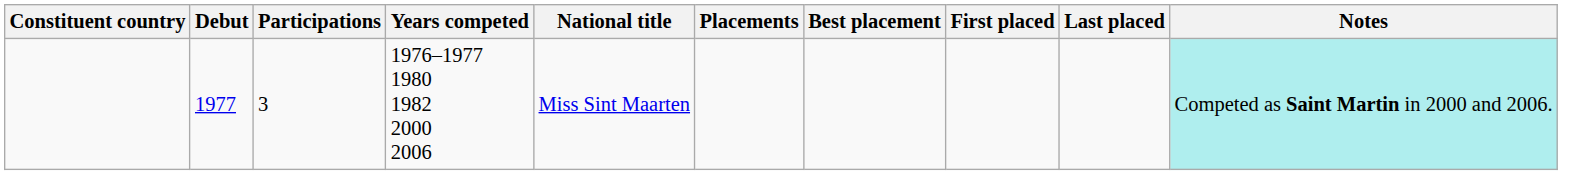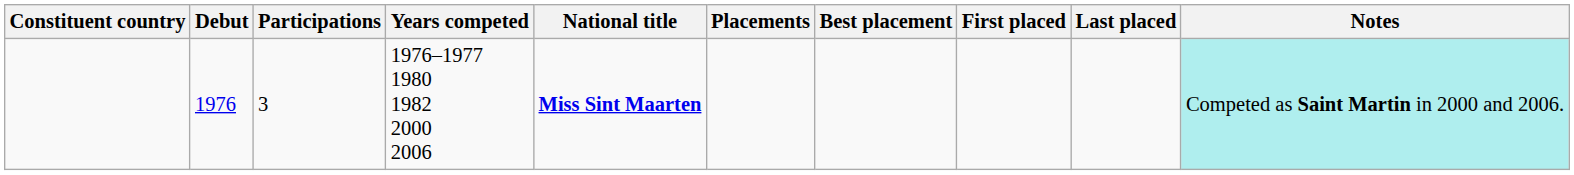(215, 104) 1977 -> (215, 104) 1976
(614, 104) normal -> (620, 104) bold
